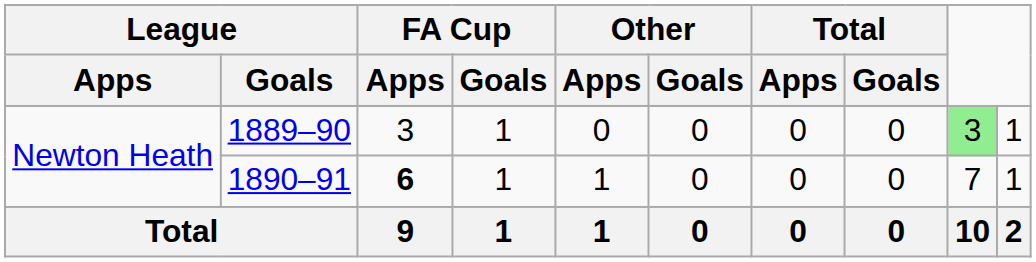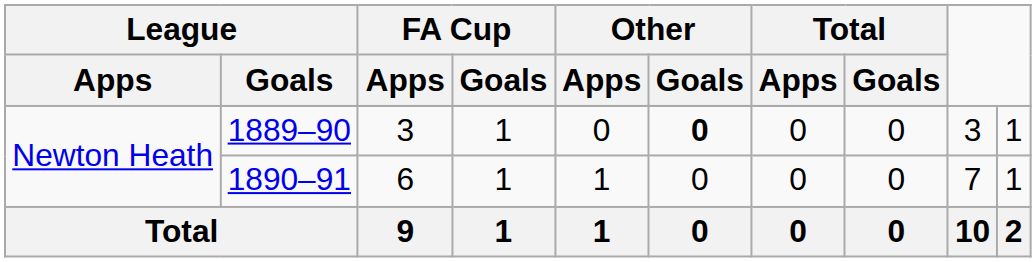(700, 130) normal -> (700, 130) bold
(973, 130) lightgreen background -> (973, 130) no background
(405, 180) bold -> (405, 180) normal
